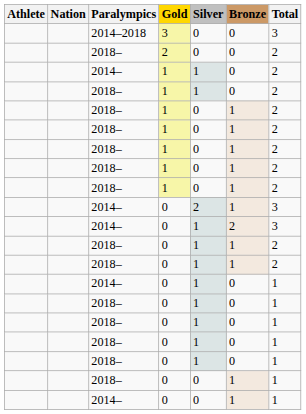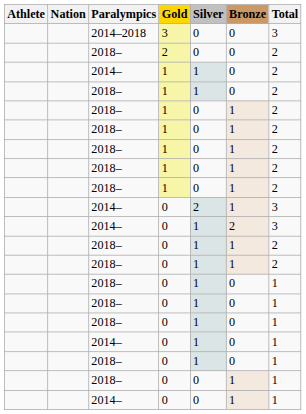(107, 284) 2014– -> (107, 284) 2018–
(107, 341) 2018– -> (107, 341) 2014–
